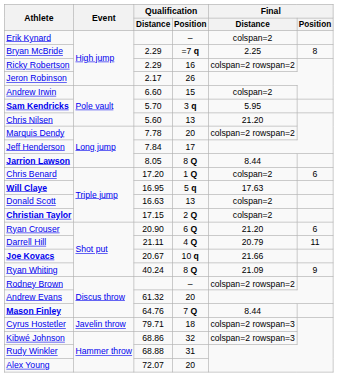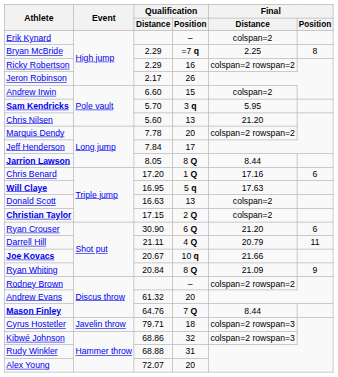(253, 175) colspan=2 -> (253, 175) 17.16
(153, 229) 20.90 -> (153, 229) 30.90
(153, 270) 40.24 -> (153, 270) 20.84
